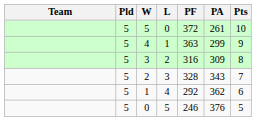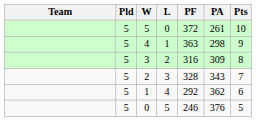(217, 44) 299 -> (217, 44) 298
